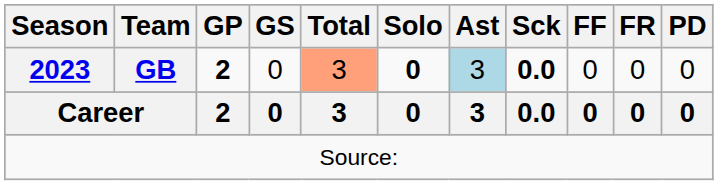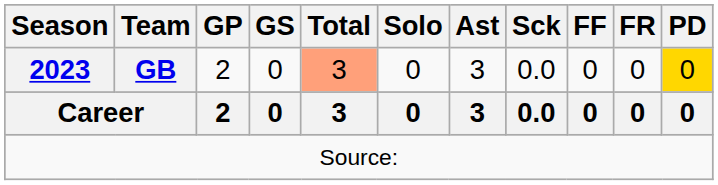(223, 69) bold -> (223, 69) normal
(413, 69) bold -> (413, 69) normal
(477, 69) lightblue background -> (477, 69) no background
(536, 69) bold -> (536, 69) normal
(687, 69) no background -> (687, 69) gold background
